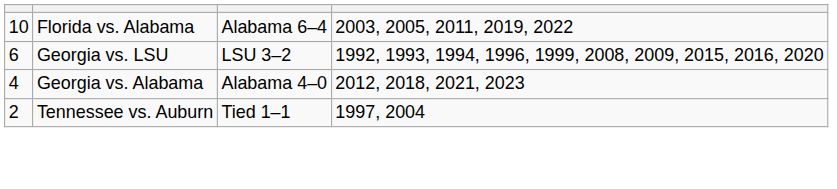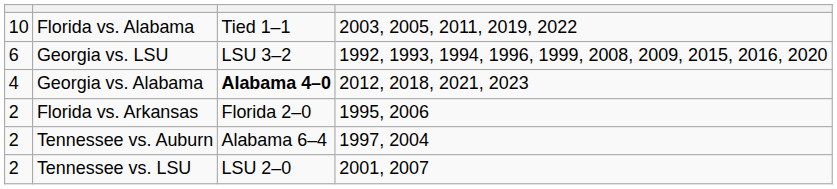(274, 26) Alabama 6–4 -> (256, 26) Tied 1–1
(274, 83) normal -> (276, 83) bold
+ row: (118, 112)
(256, 112) Tied 1–1 -> (274, 140) Alabama 6–4
+ row: (114, 169)
